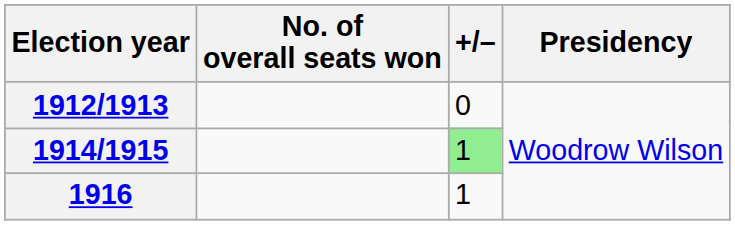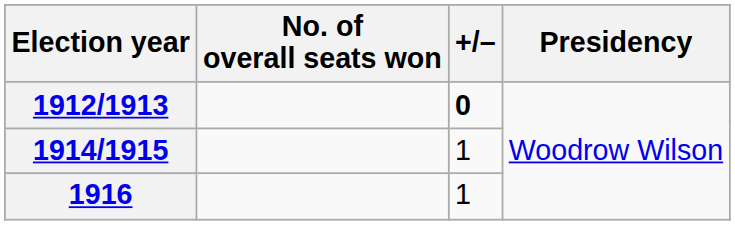(463, 104) normal -> (463, 104) bold
(463, 150) lightgreen background -> (463, 150) no background
